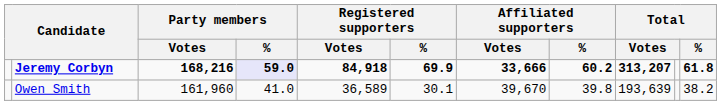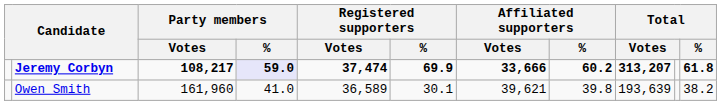(207, 70) 168,216 -> (207, 70) 108,217
(365, 70) 84,918 -> (365, 70) 37,474
(524, 90) 39,670 -> (524, 90) 39,621
